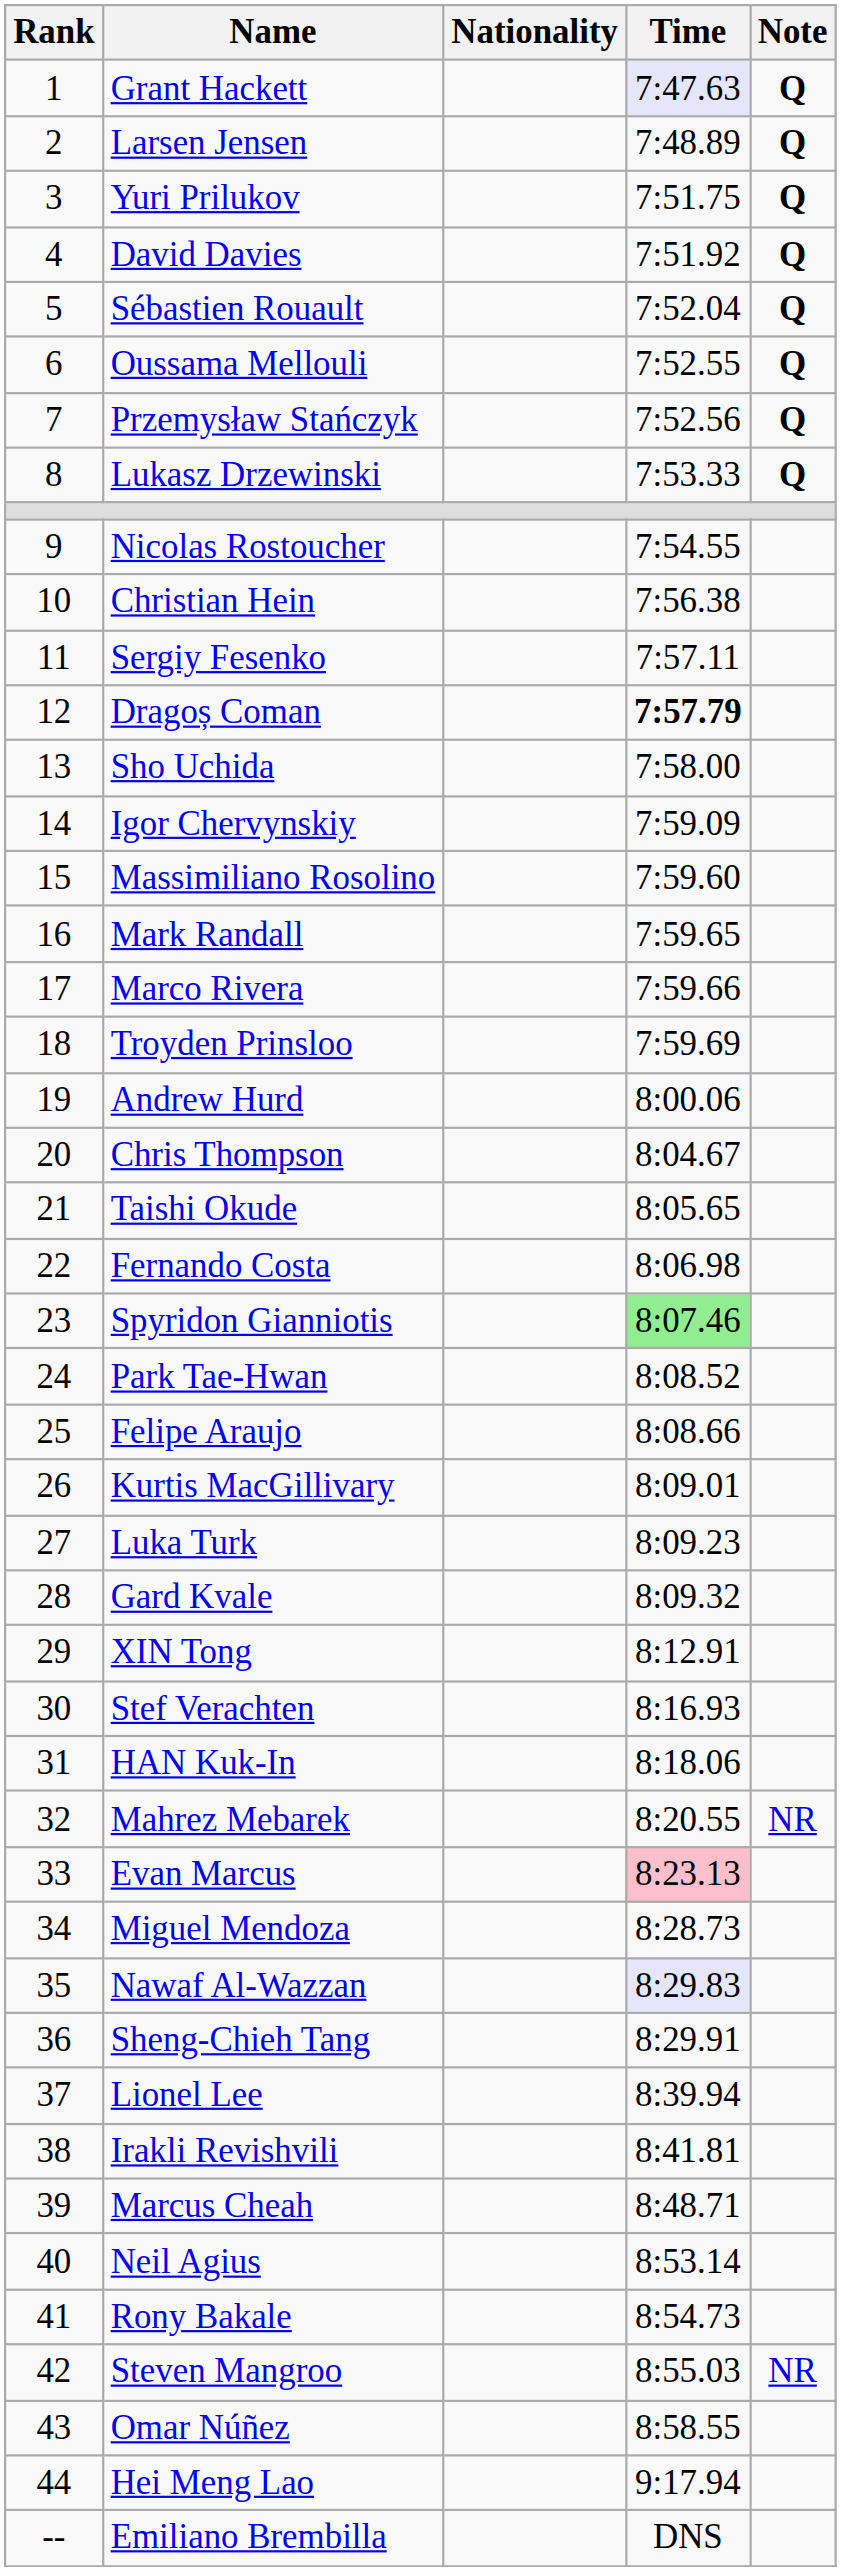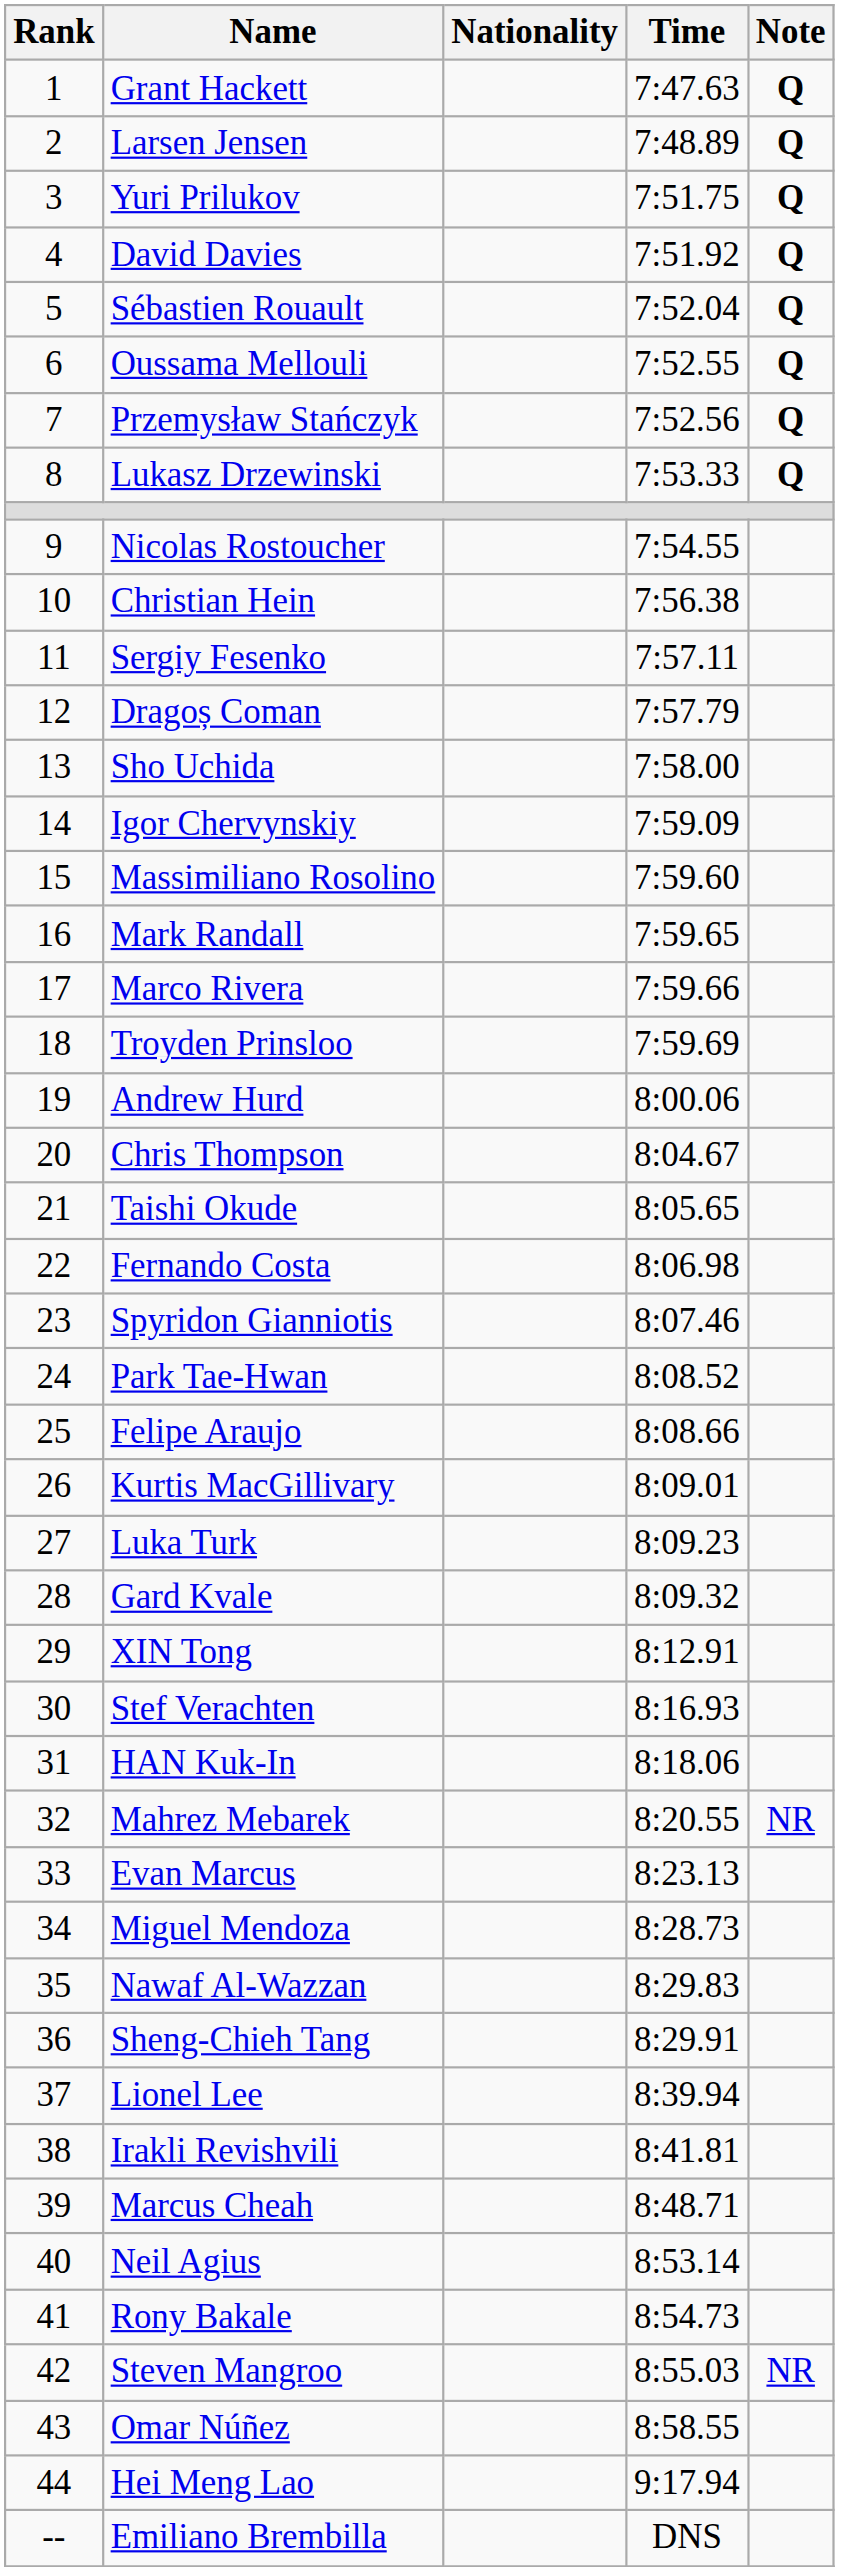(688, 87) lavender background -> (687, 87) no background
(688, 712) bold -> (687, 712) normal
(688, 1320) lightgreen background -> (687, 1320) no background
(688, 1873) pink background -> (687, 1873) no background
(688, 1984) lavender background -> (687, 1984) no background
